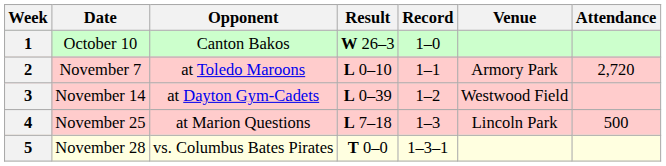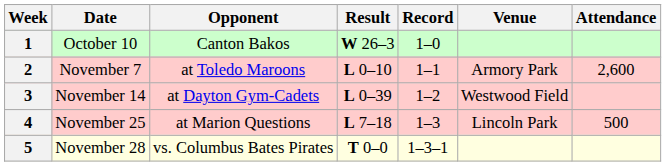(616, 69) 2,720 -> (616, 69) 2,600
